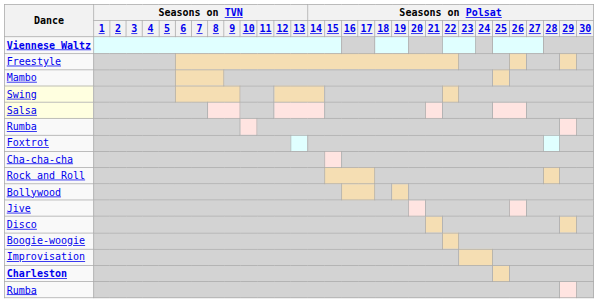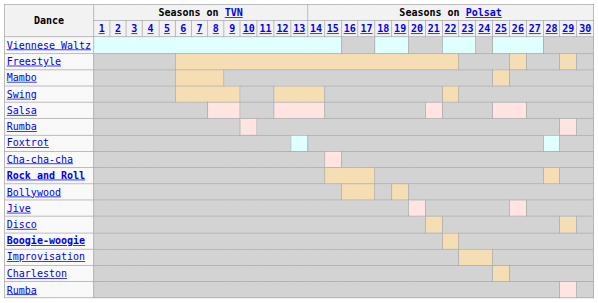(49, 45) bold -> (49, 45) normal
(22, 94) lightyellow background -> (22, 94) no background
(22, 110) lightyellow background -> (22, 110) no background
(46, 176) normal -> (46, 176) bold
(46, 241) normal -> (46, 241) bold
(37, 274) bold -> (37, 274) normal
